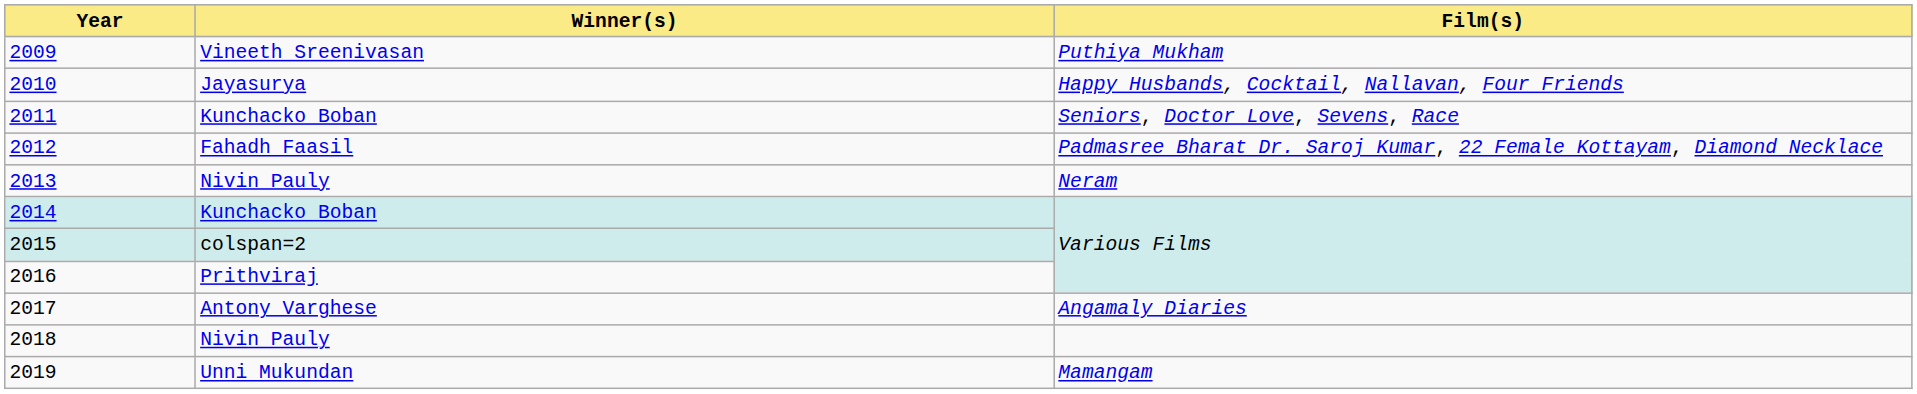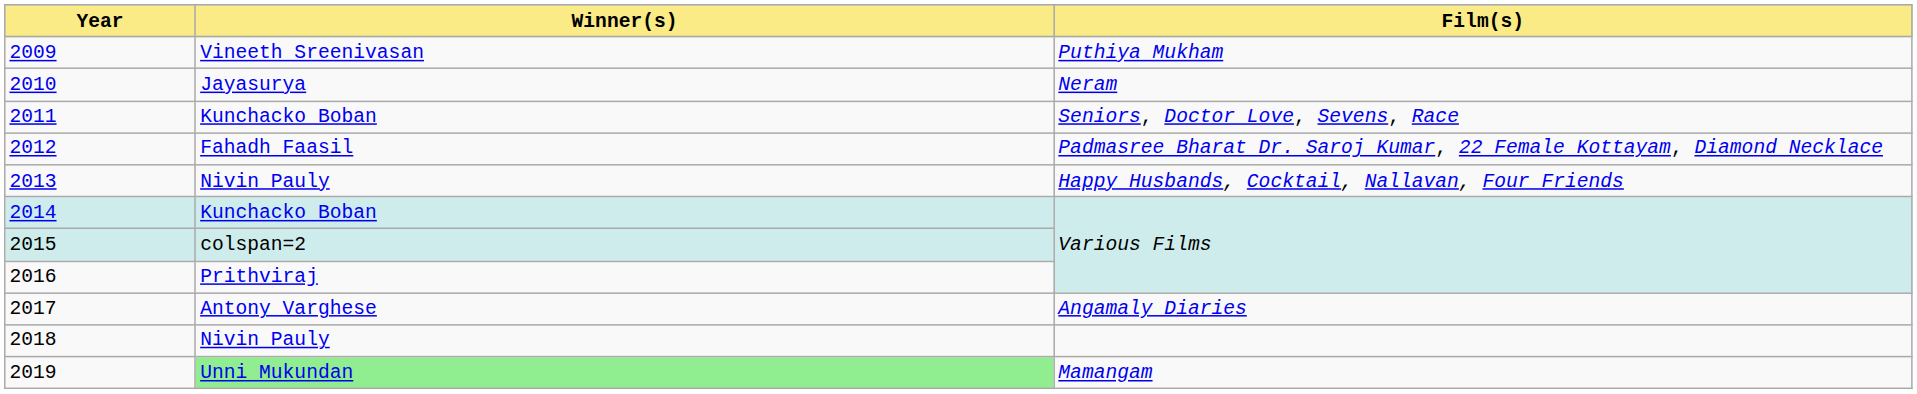(1341, 85) Happy Husbands, Cocktail, Nallavan, Four Friends -> (1088, 85) Neram
(1088, 181) Neram -> (1341, 181) Happy Husbands, Cocktail, Nallavan, Four Friends
(277, 373) no background -> (277, 373) lightgreen background
